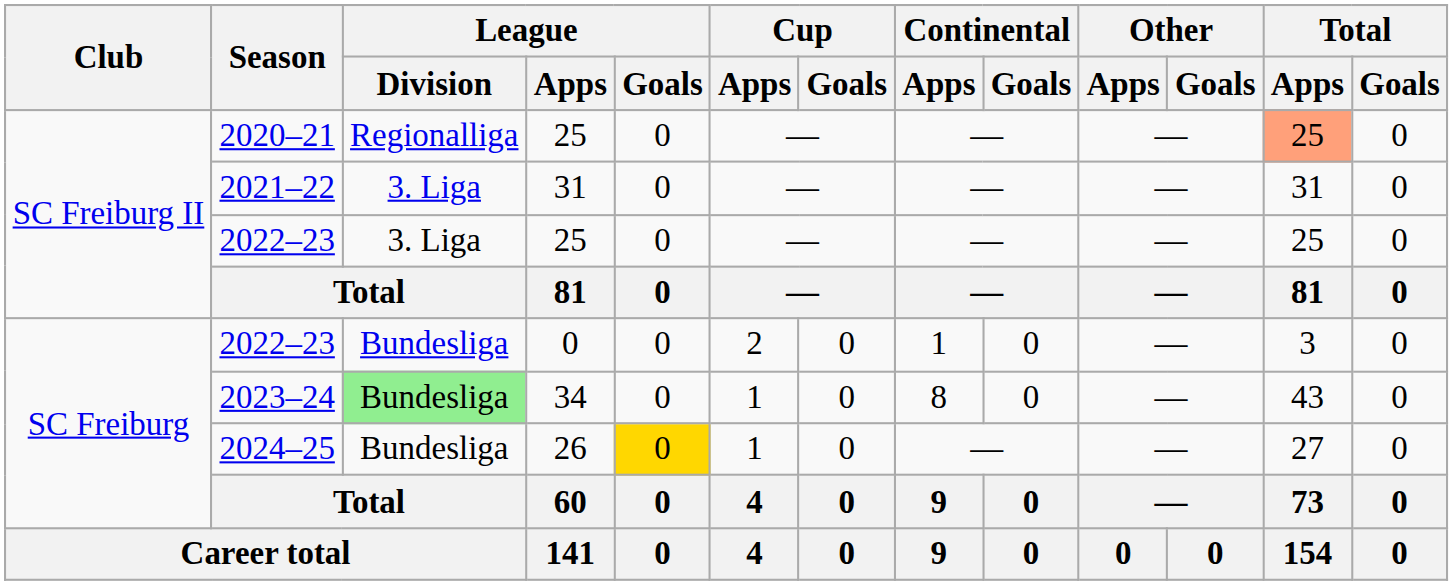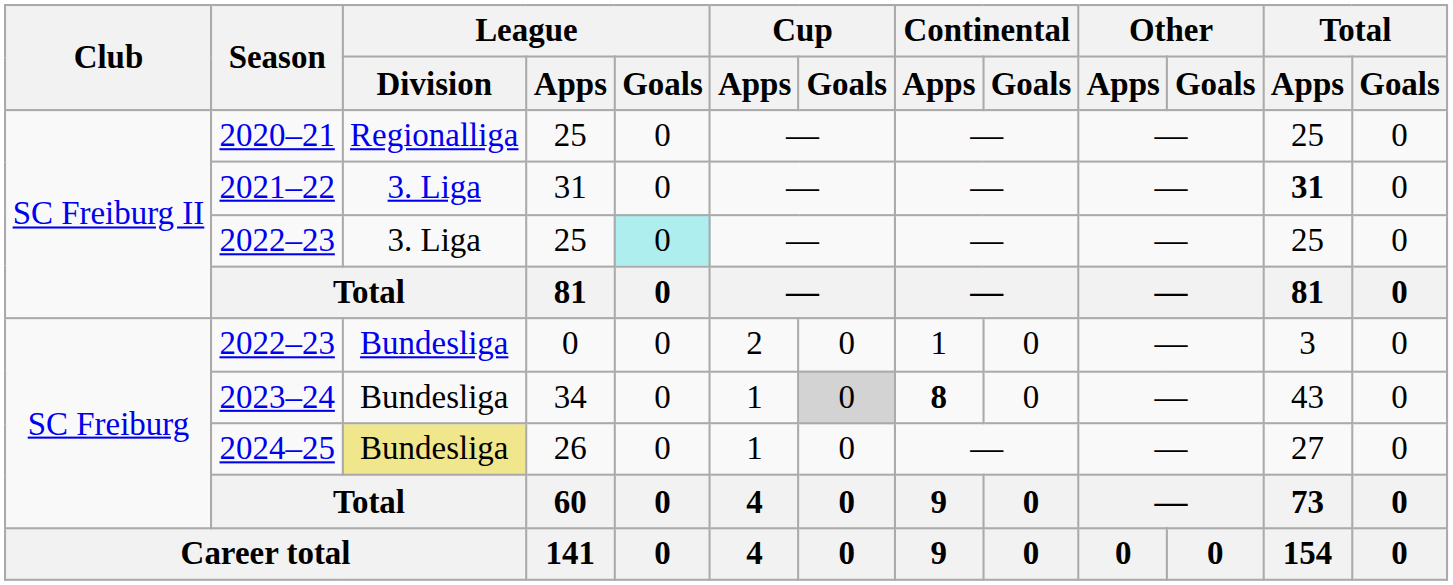(1307, 135) lightsalmon background -> (1307, 135) no background
(1307, 187) normal -> (1307, 187) bold
(662, 239) no background -> (662, 239) paleturquoise background
(434, 396) lightgreen background -> (434, 396) no background
(847, 396) no background -> (847, 396) lightgrey background
(939, 396) normal -> (939, 396) bold
(434, 448) no background -> (434, 448) khaki background
(662, 448) gold background -> (662, 448) no background
